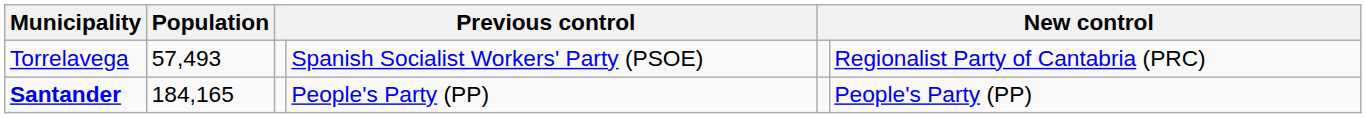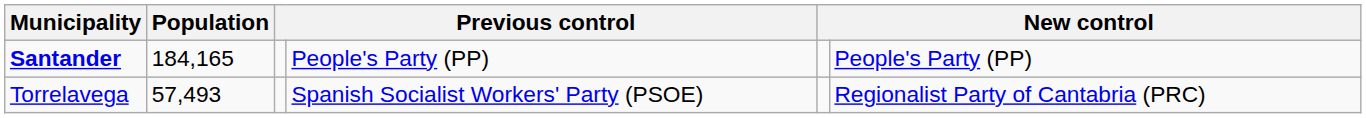rows swapped: (66, 94) <-> (69, 58)
